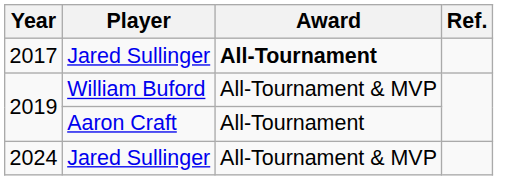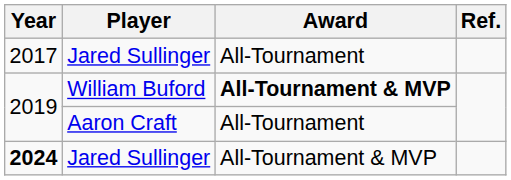(299, 55) bold -> (292, 55) normal
(329, 89) normal -> (335, 89) bold
(33, 157) normal -> (33, 157) bold
